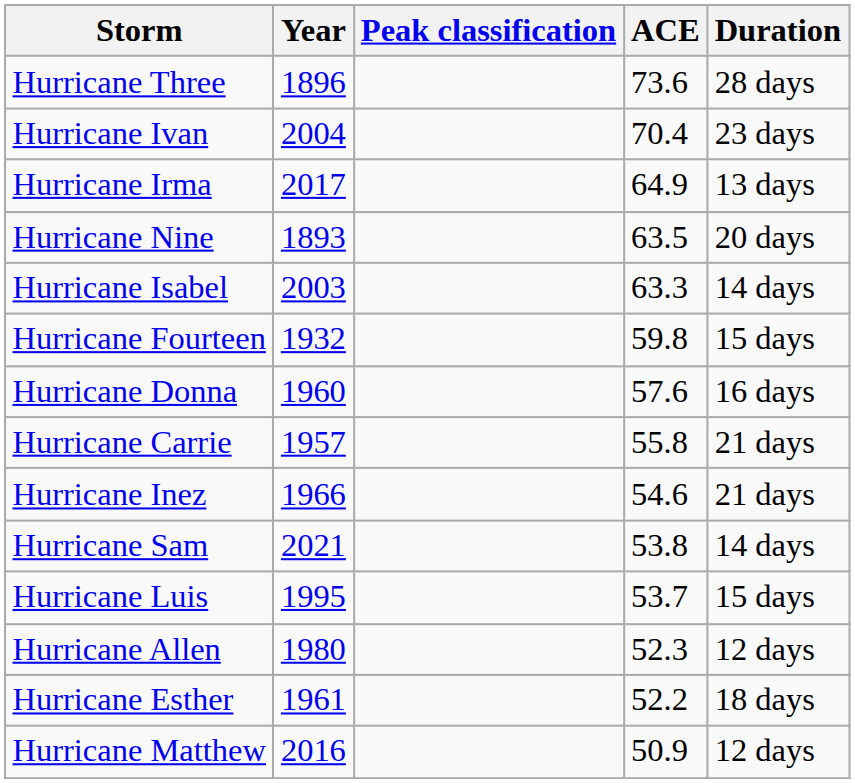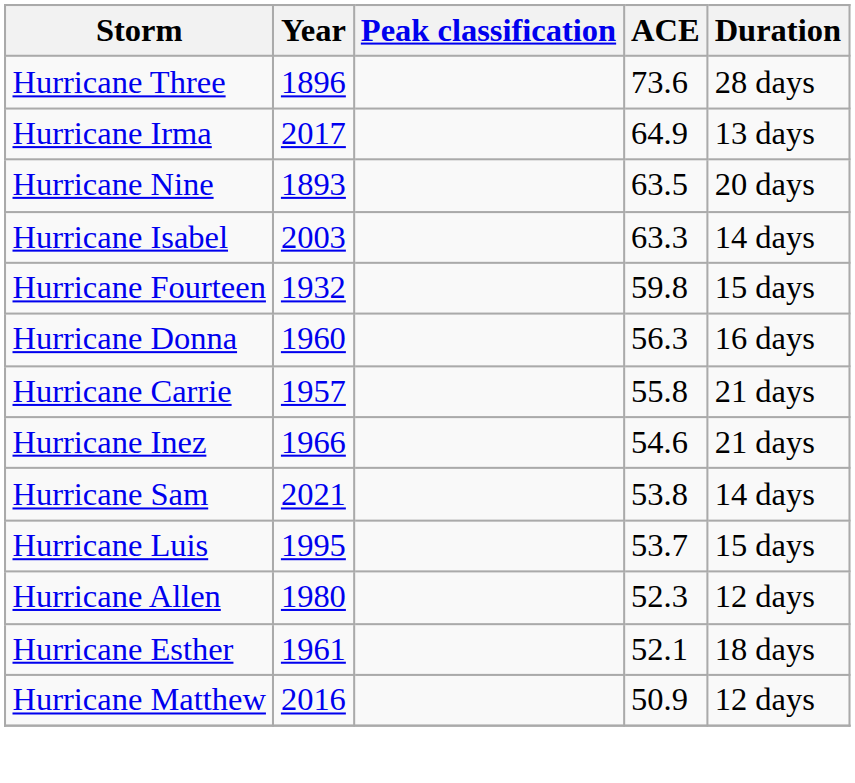- row: (110, 133)
(660, 390) 57.6 -> (660, 339) 56.3
(660, 699) 52.2 -> (660, 648) 52.1
